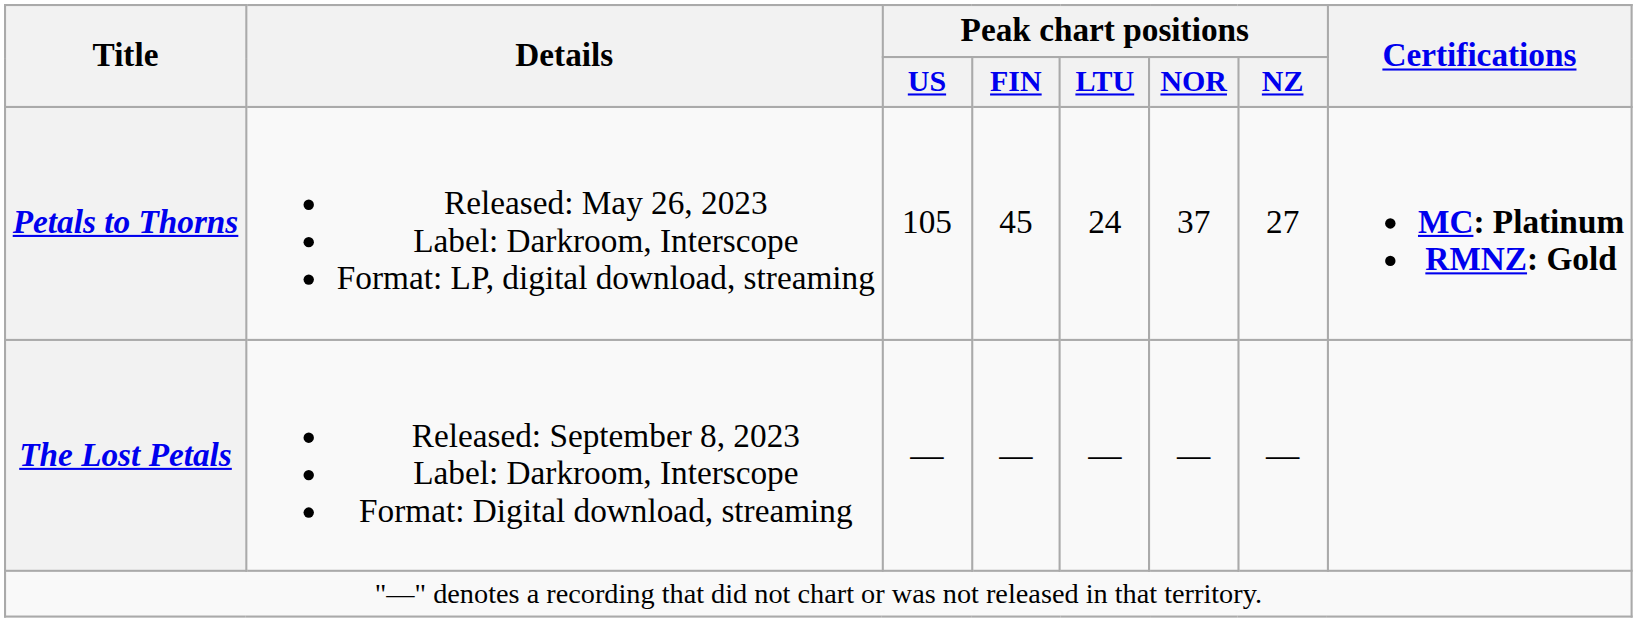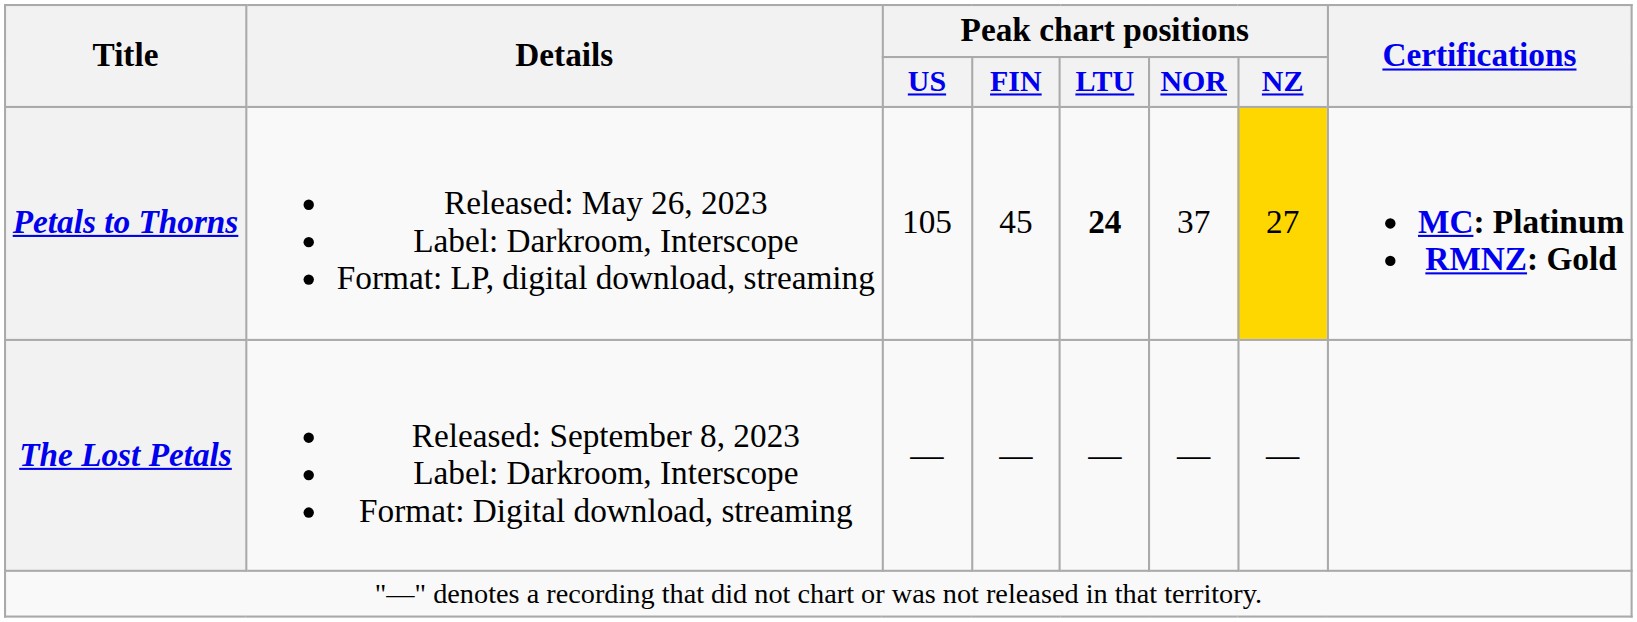(1105, 222) normal -> (1105, 222) bold
(1283, 222) no background -> (1283, 222) gold background
